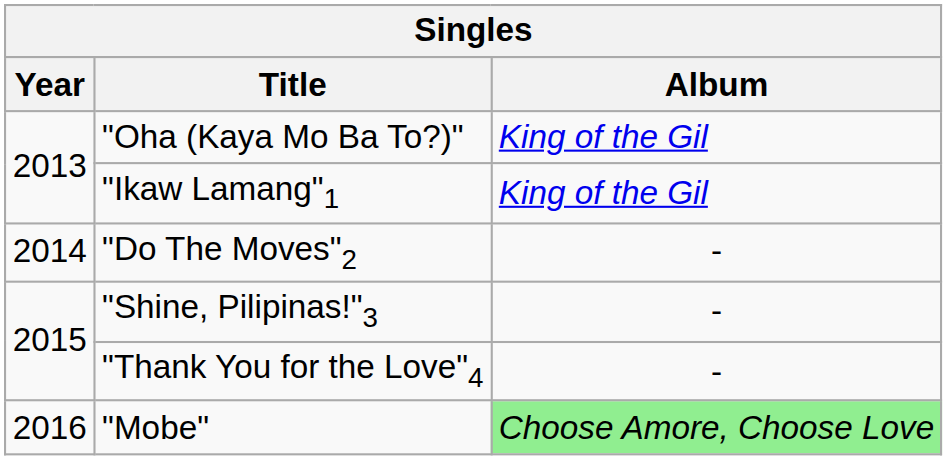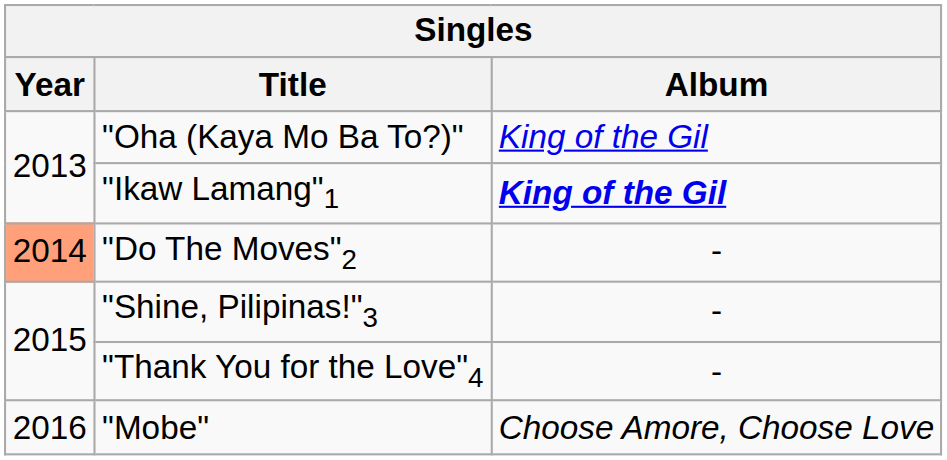(603, 192) normal -> (613, 192) bold
(50, 251) no background -> (50, 251) lightsalmon background
(716, 426) lightgreen background -> (716, 426) no background
